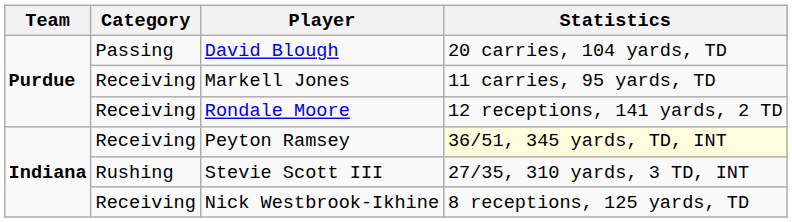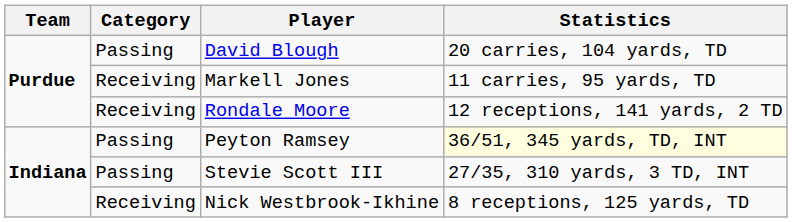(146, 142) Receiving -> (135, 142) Passing
(135, 172) Rushing -> (135, 172) Passing
